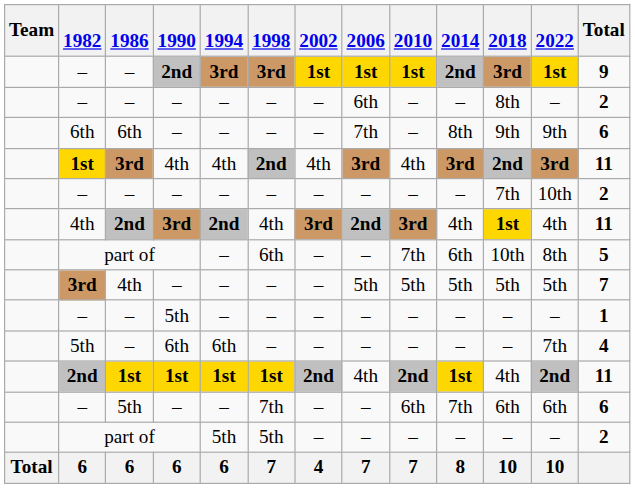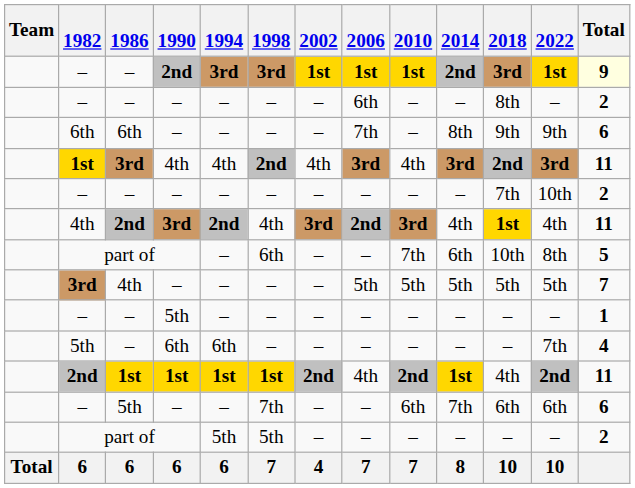(604, 71) no background -> (604, 71) lightyellow background
